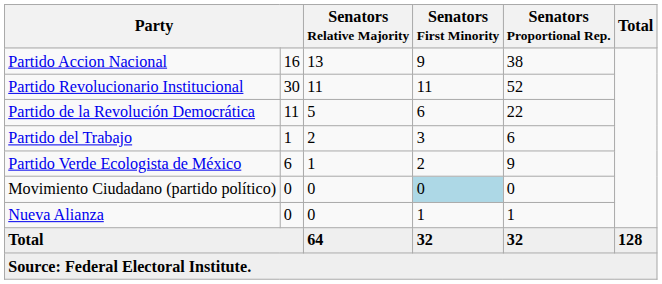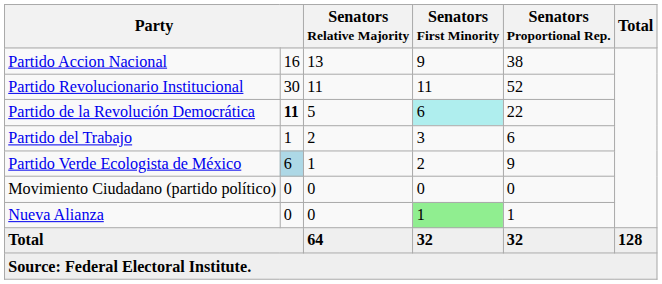(291, 112) normal -> (291, 112) bold
(421, 112) no background -> (421, 112) paleturquoise background
(288, 163) no background -> (288, 163) lightblue background
(421, 189) lightblue background -> (421, 189) no background
(421, 214) no background -> (421, 214) lightgreen background
